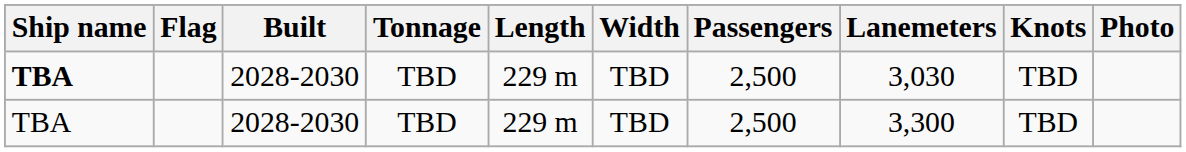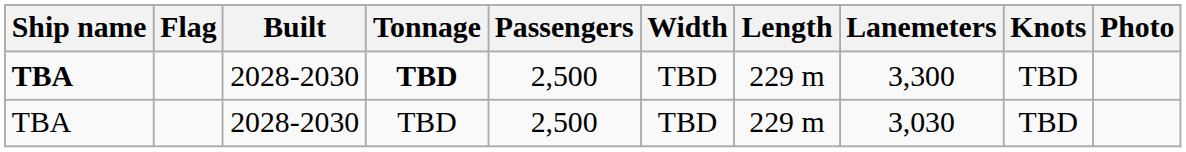columns swapped: (540, 28) <-> (763, 28)
(427, 75) normal -> (427, 75) bold
(921, 75) 3,030 -> (921, 75) 3,300
(921, 122) 3,300 -> (921, 122) 3,030
